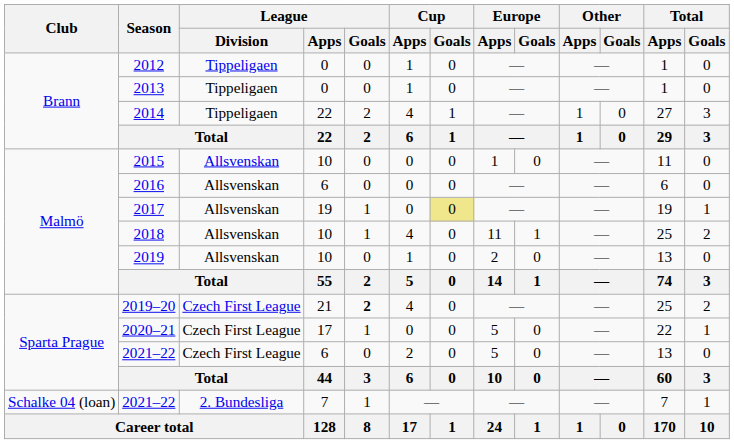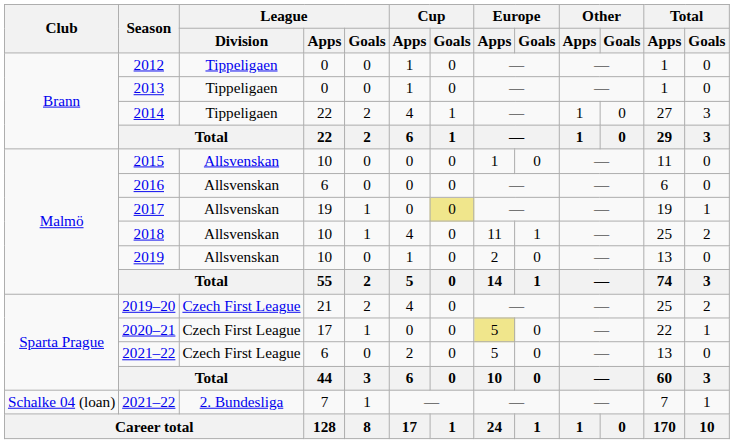(367, 305) bold -> (367, 305) normal
(494, 329) no background -> (494, 329) khaki background
